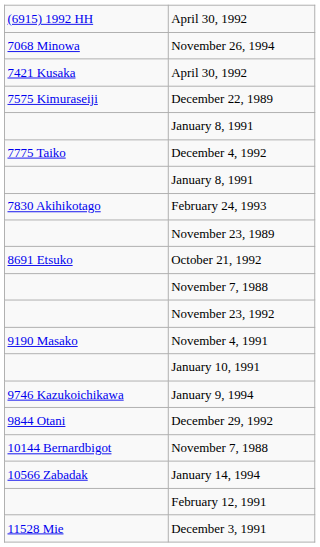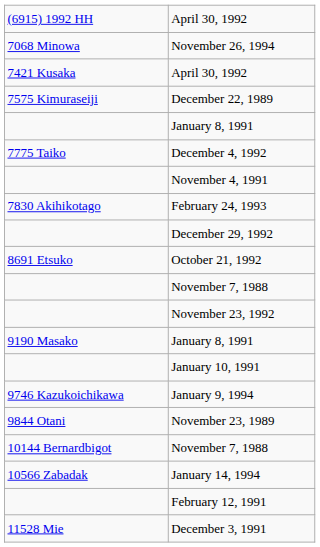(212, 179) January 8, 1991 -> (220, 179) November 4, 1991
(223, 233) November 23, 1989 -> (222, 233) December 29, 1992
(220, 340) November 4, 1991 -> (212, 340) January 8, 1991
(222, 421) December 29, 1992 -> (223, 421) November 23, 1989
